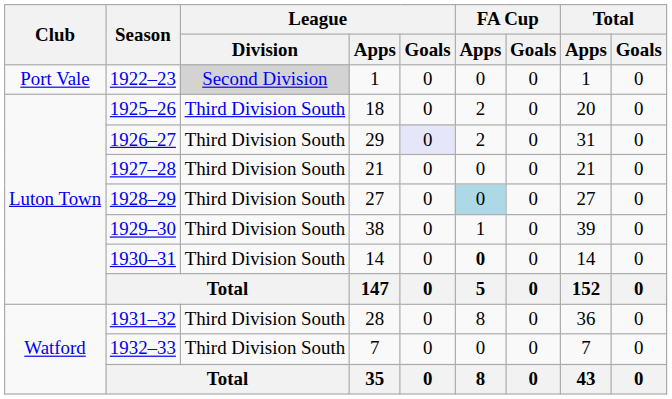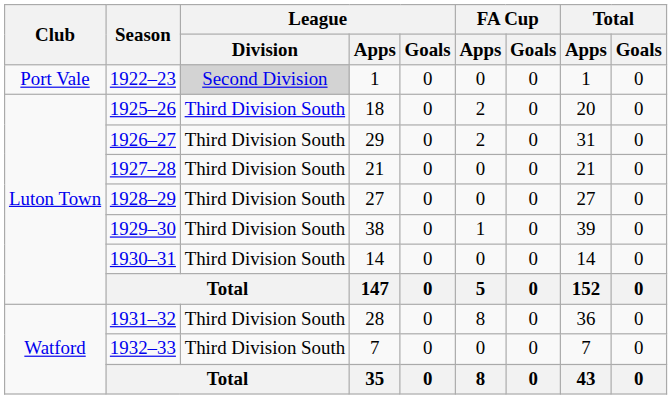(428, 139) lavender background -> (428, 139) no background
(480, 199) lightblue background -> (480, 199) no background
(480, 259) bold -> (480, 259) normal
